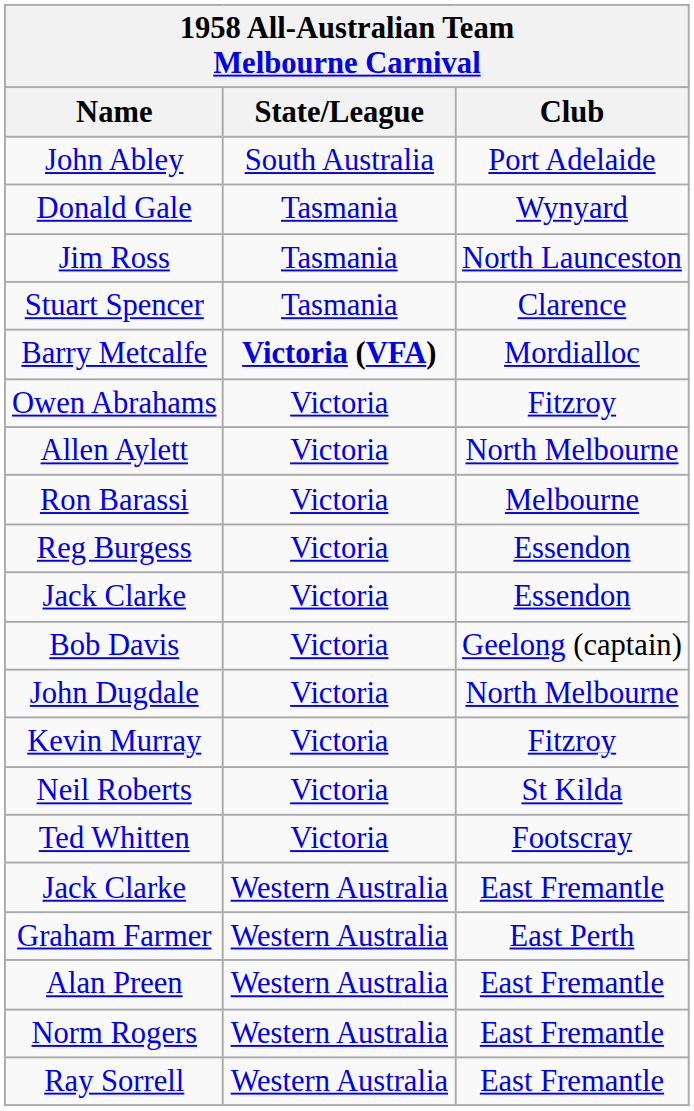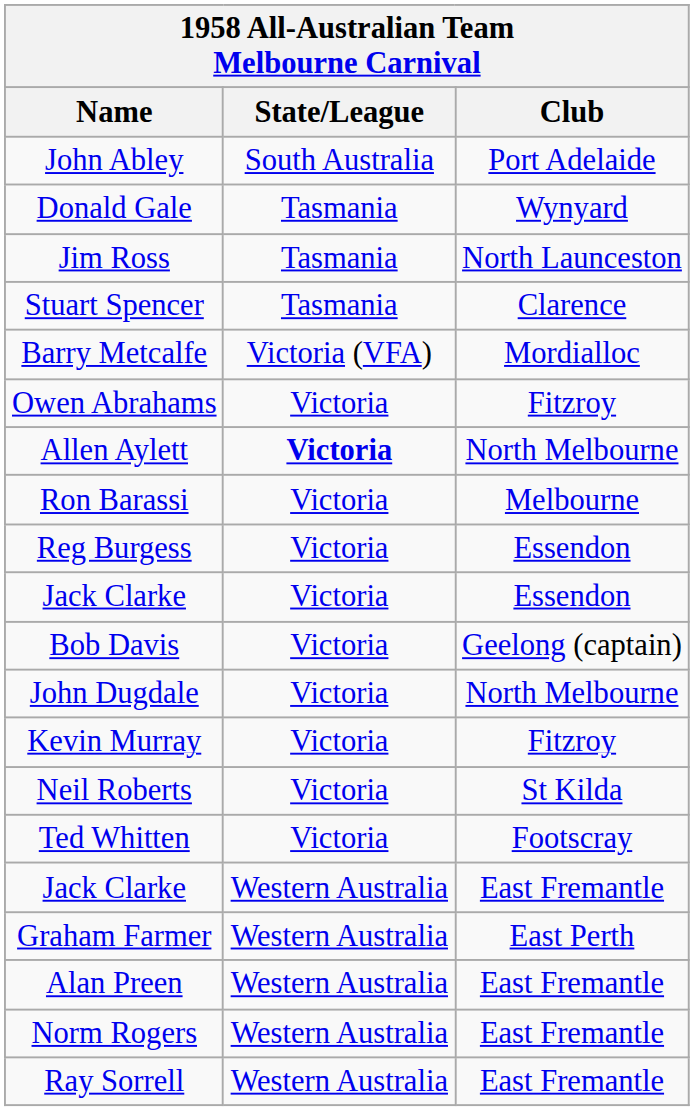(339, 353) bold -> (339, 353) normal
(339, 450) normal -> (339, 450) bold
